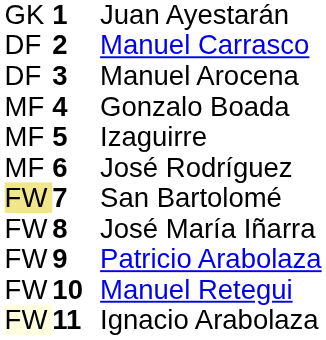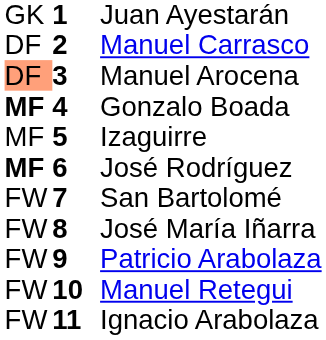(23, 75) no background -> (23, 75) lightsalmon background
(24, 106) normal -> (24, 106) bold
(24, 167) normal -> (24, 167) bold
(26, 198) khaki background -> (26, 198) no background
(26, 320) lightyellow background -> (26, 320) no background
